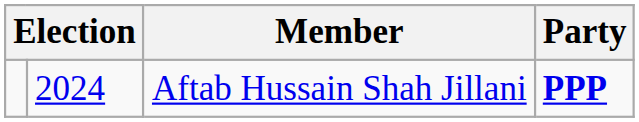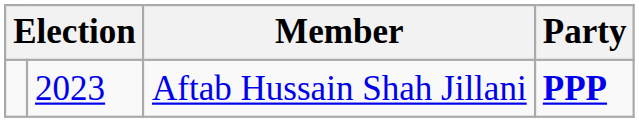(70, 87) 2024 -> (70, 87) 2023
